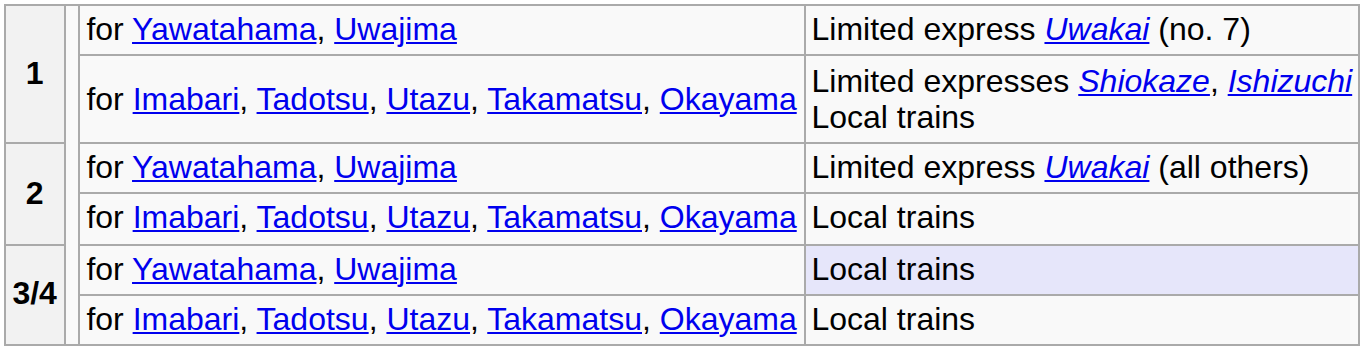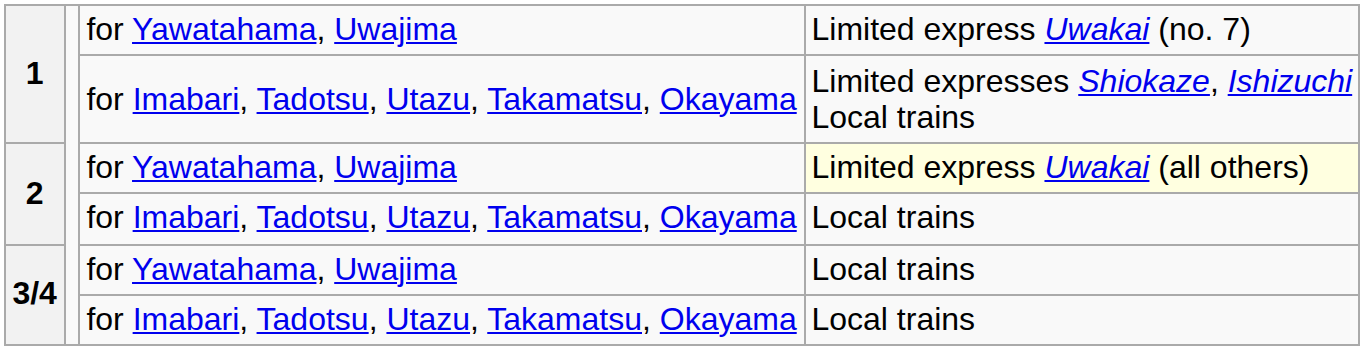(1060, 167) no background -> (1060, 167) lightyellow background
(893, 268) lavender background -> (893, 268) no background
